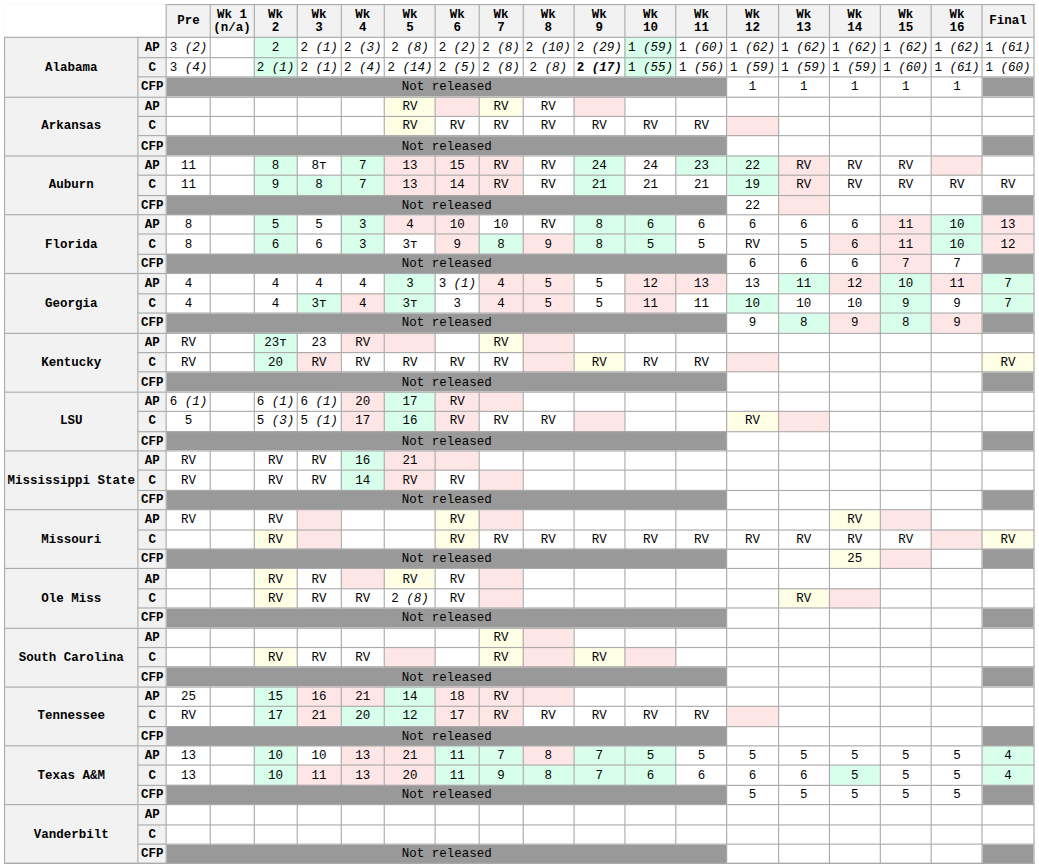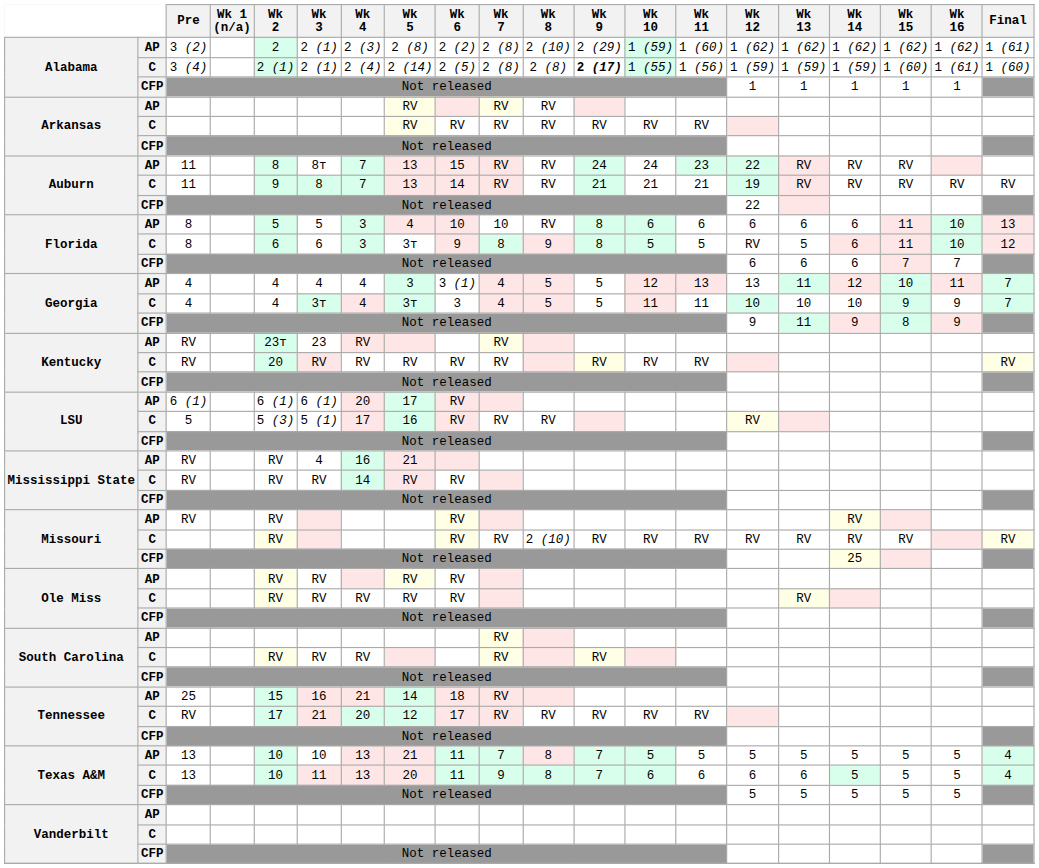(804, 323) 8 -> (804, 323) 11
(319, 461) RV -> (319, 461) 4
(548, 539) RV -> (548, 539) 2 (10)
(410, 598) 2 (8) -> (410, 598) RV
